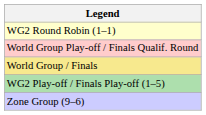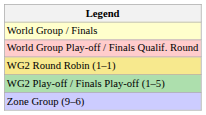(61, 31) WG2 Round Robin (1–1) -> (52, 31) World Group / Finals
(52, 66) World Group / Finals -> (61, 66) WG2 Round Robin (1–1)
